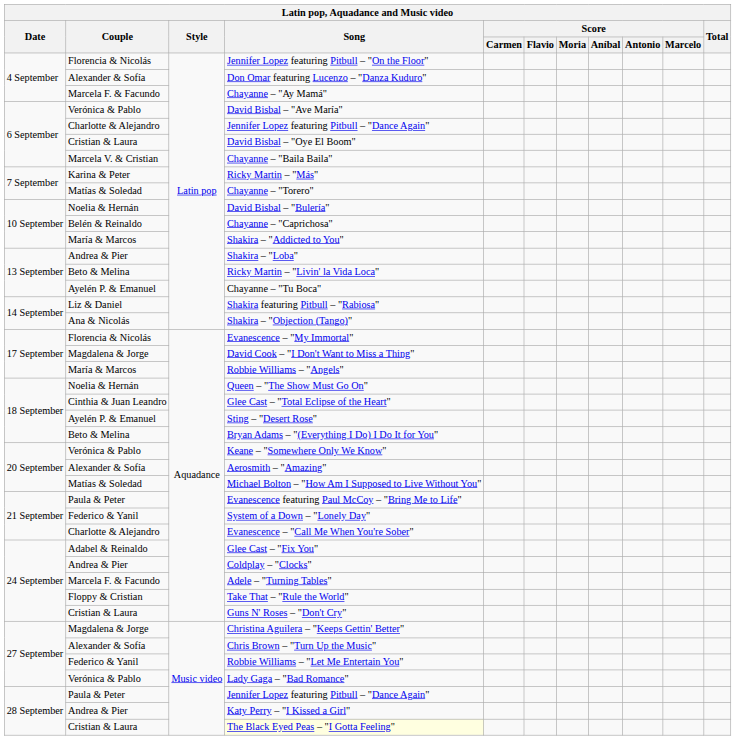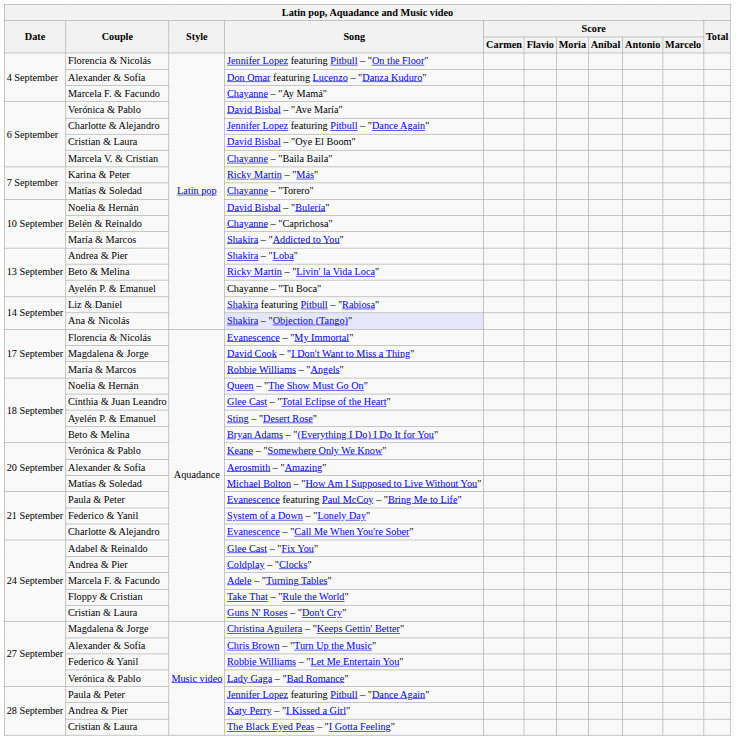(290, 321) no background -> (290, 321) lavender background
(311, 727) lightyellow background -> (311, 727) no background
